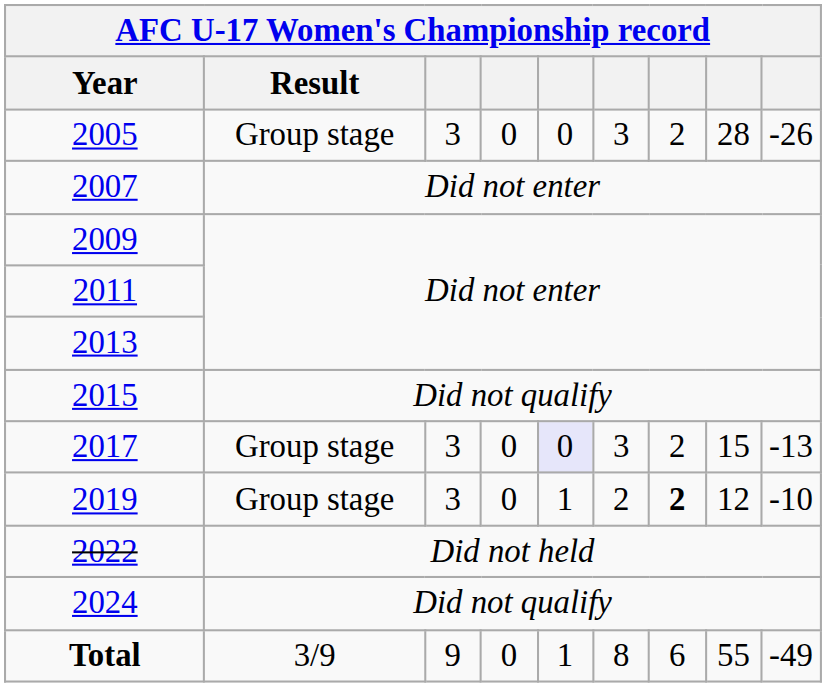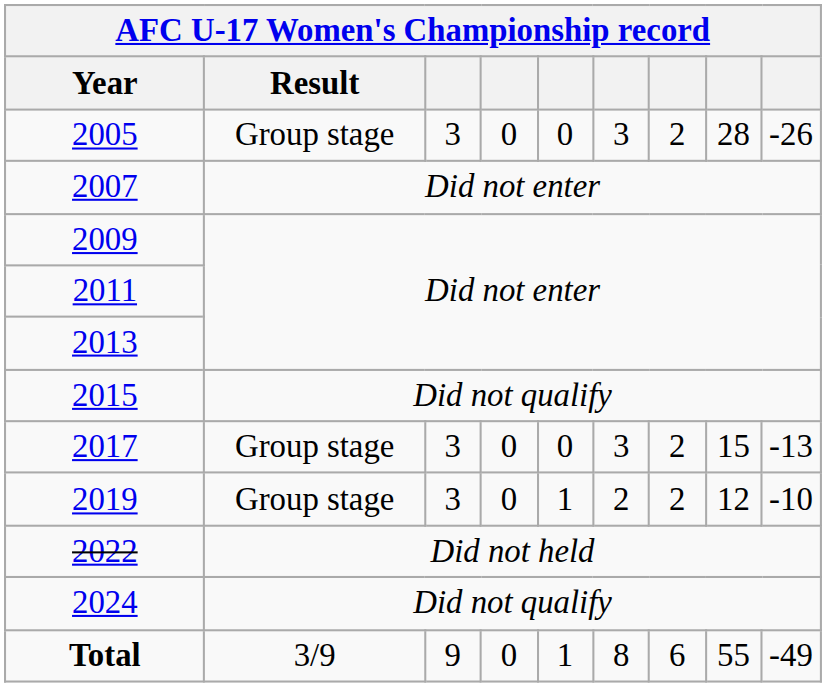(565, 446) lavender background -> (565, 446) no background
(677, 498) bold -> (677, 498) normal
